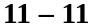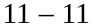(46, 13) bold -> (46, 13) normal
